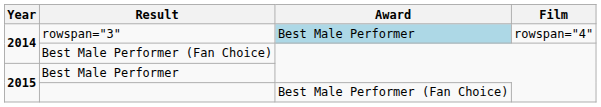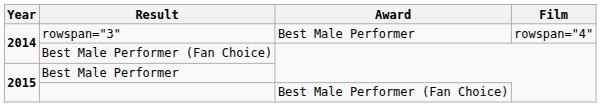(346, 34) lightblue background -> (346, 34) no background
